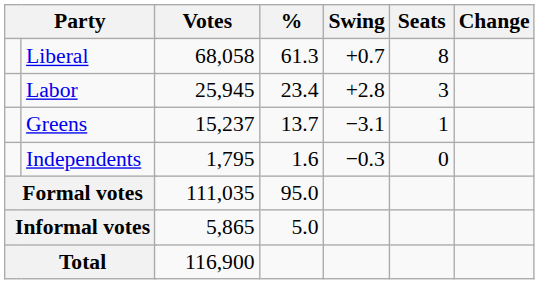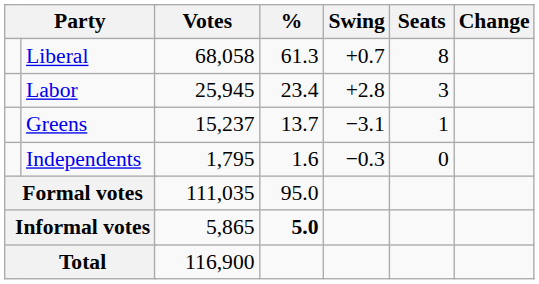(305, 227) normal -> (305, 227) bold
